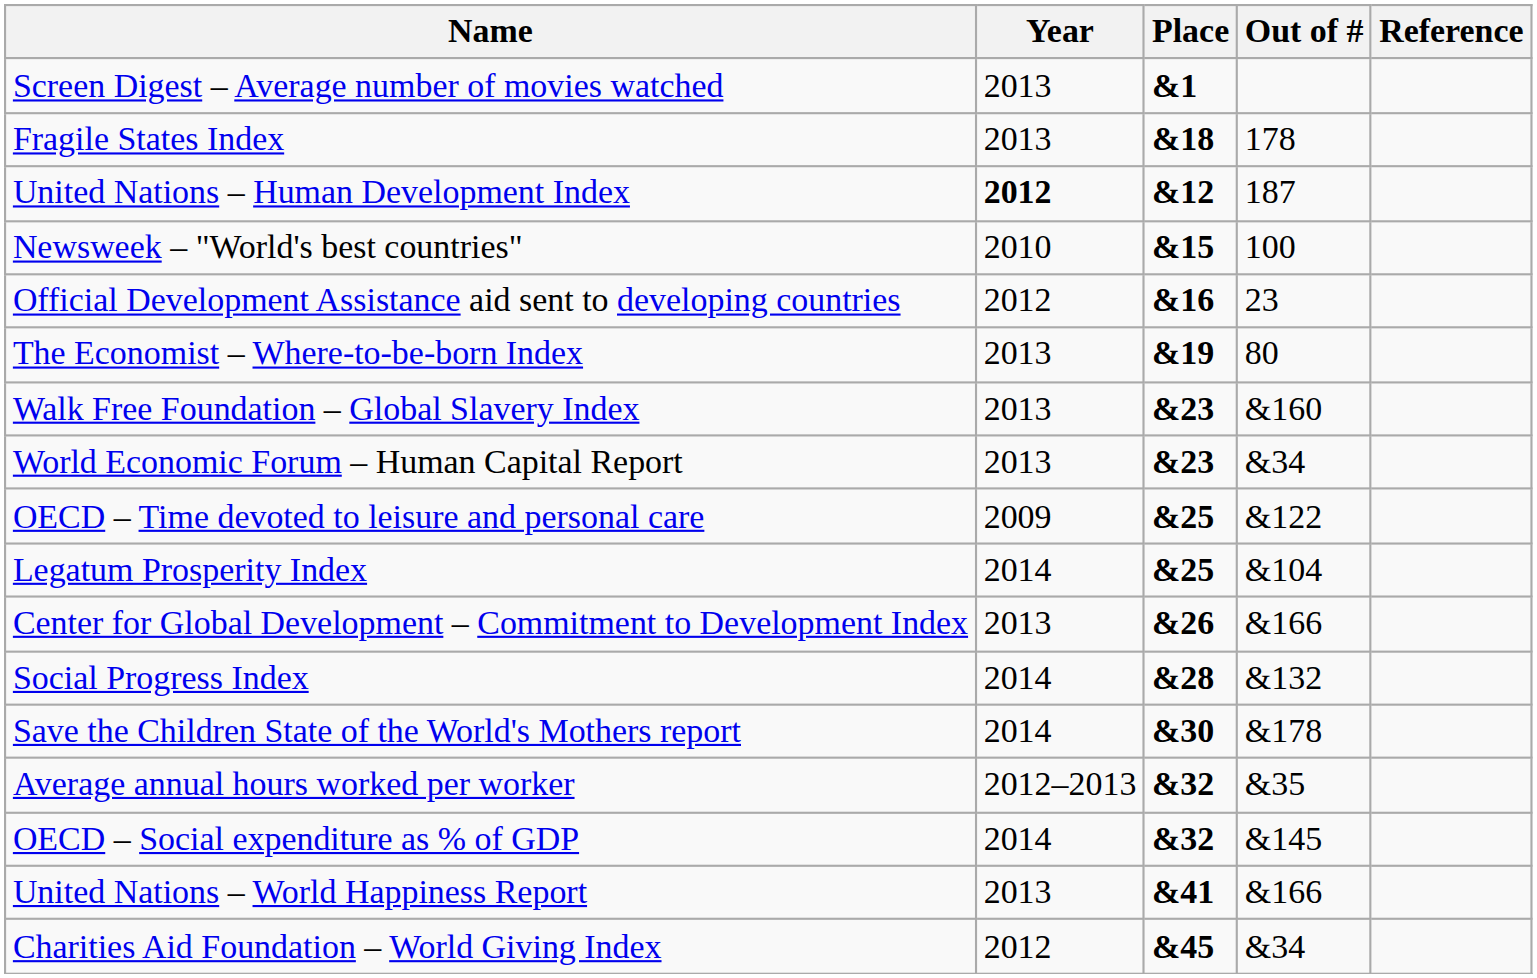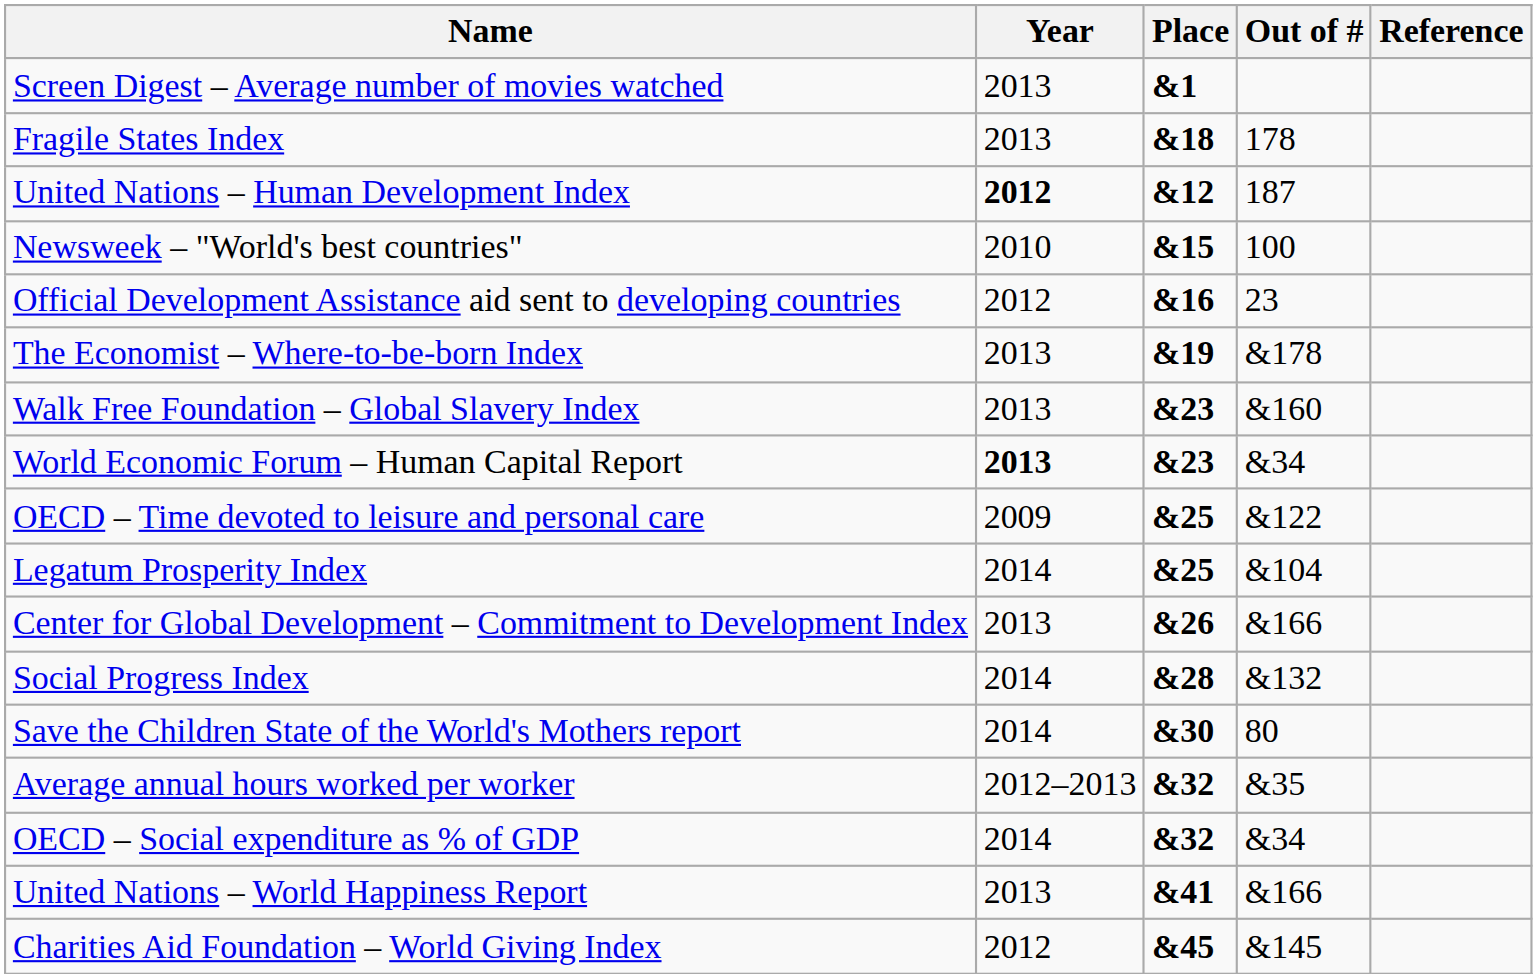(1262, 354) 80 -> (1283, 354) &178
(1018, 461) normal -> (1018, 461) bold
(1283, 730) &178 -> (1262, 730) 80
(1283, 838) &145 -> (1275, 838) &34
(1275, 945) &34 -> (1283, 945) &145
